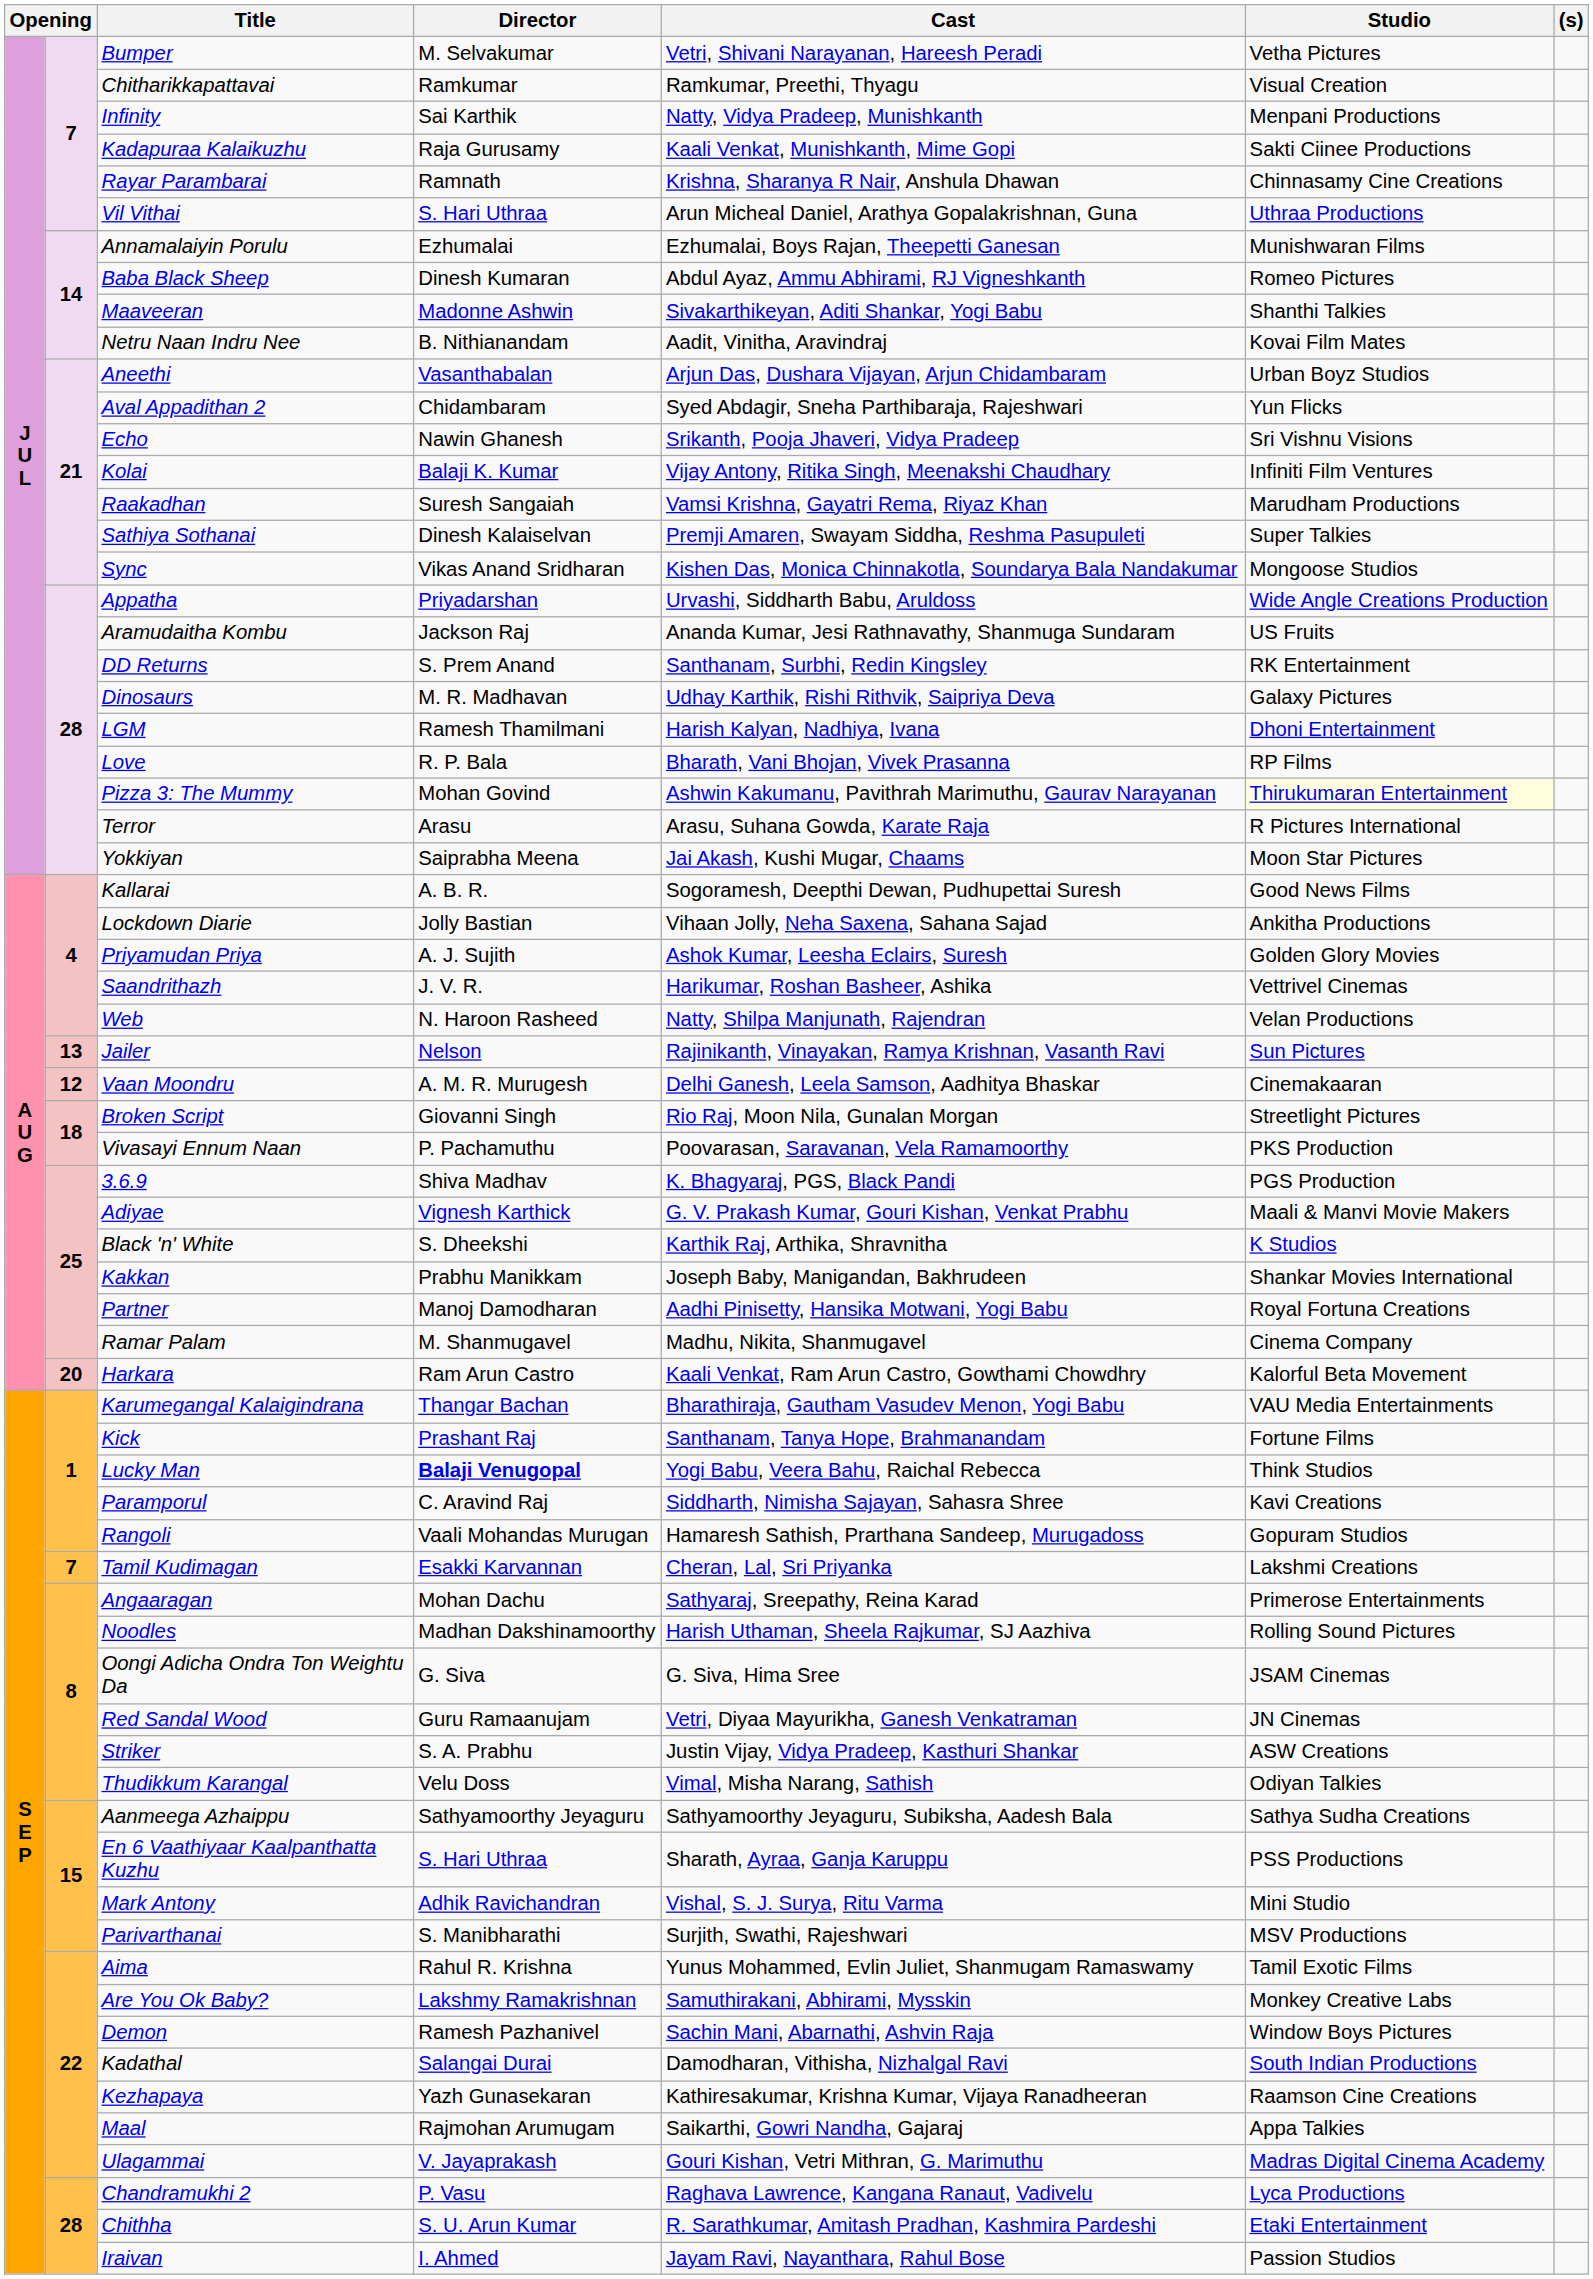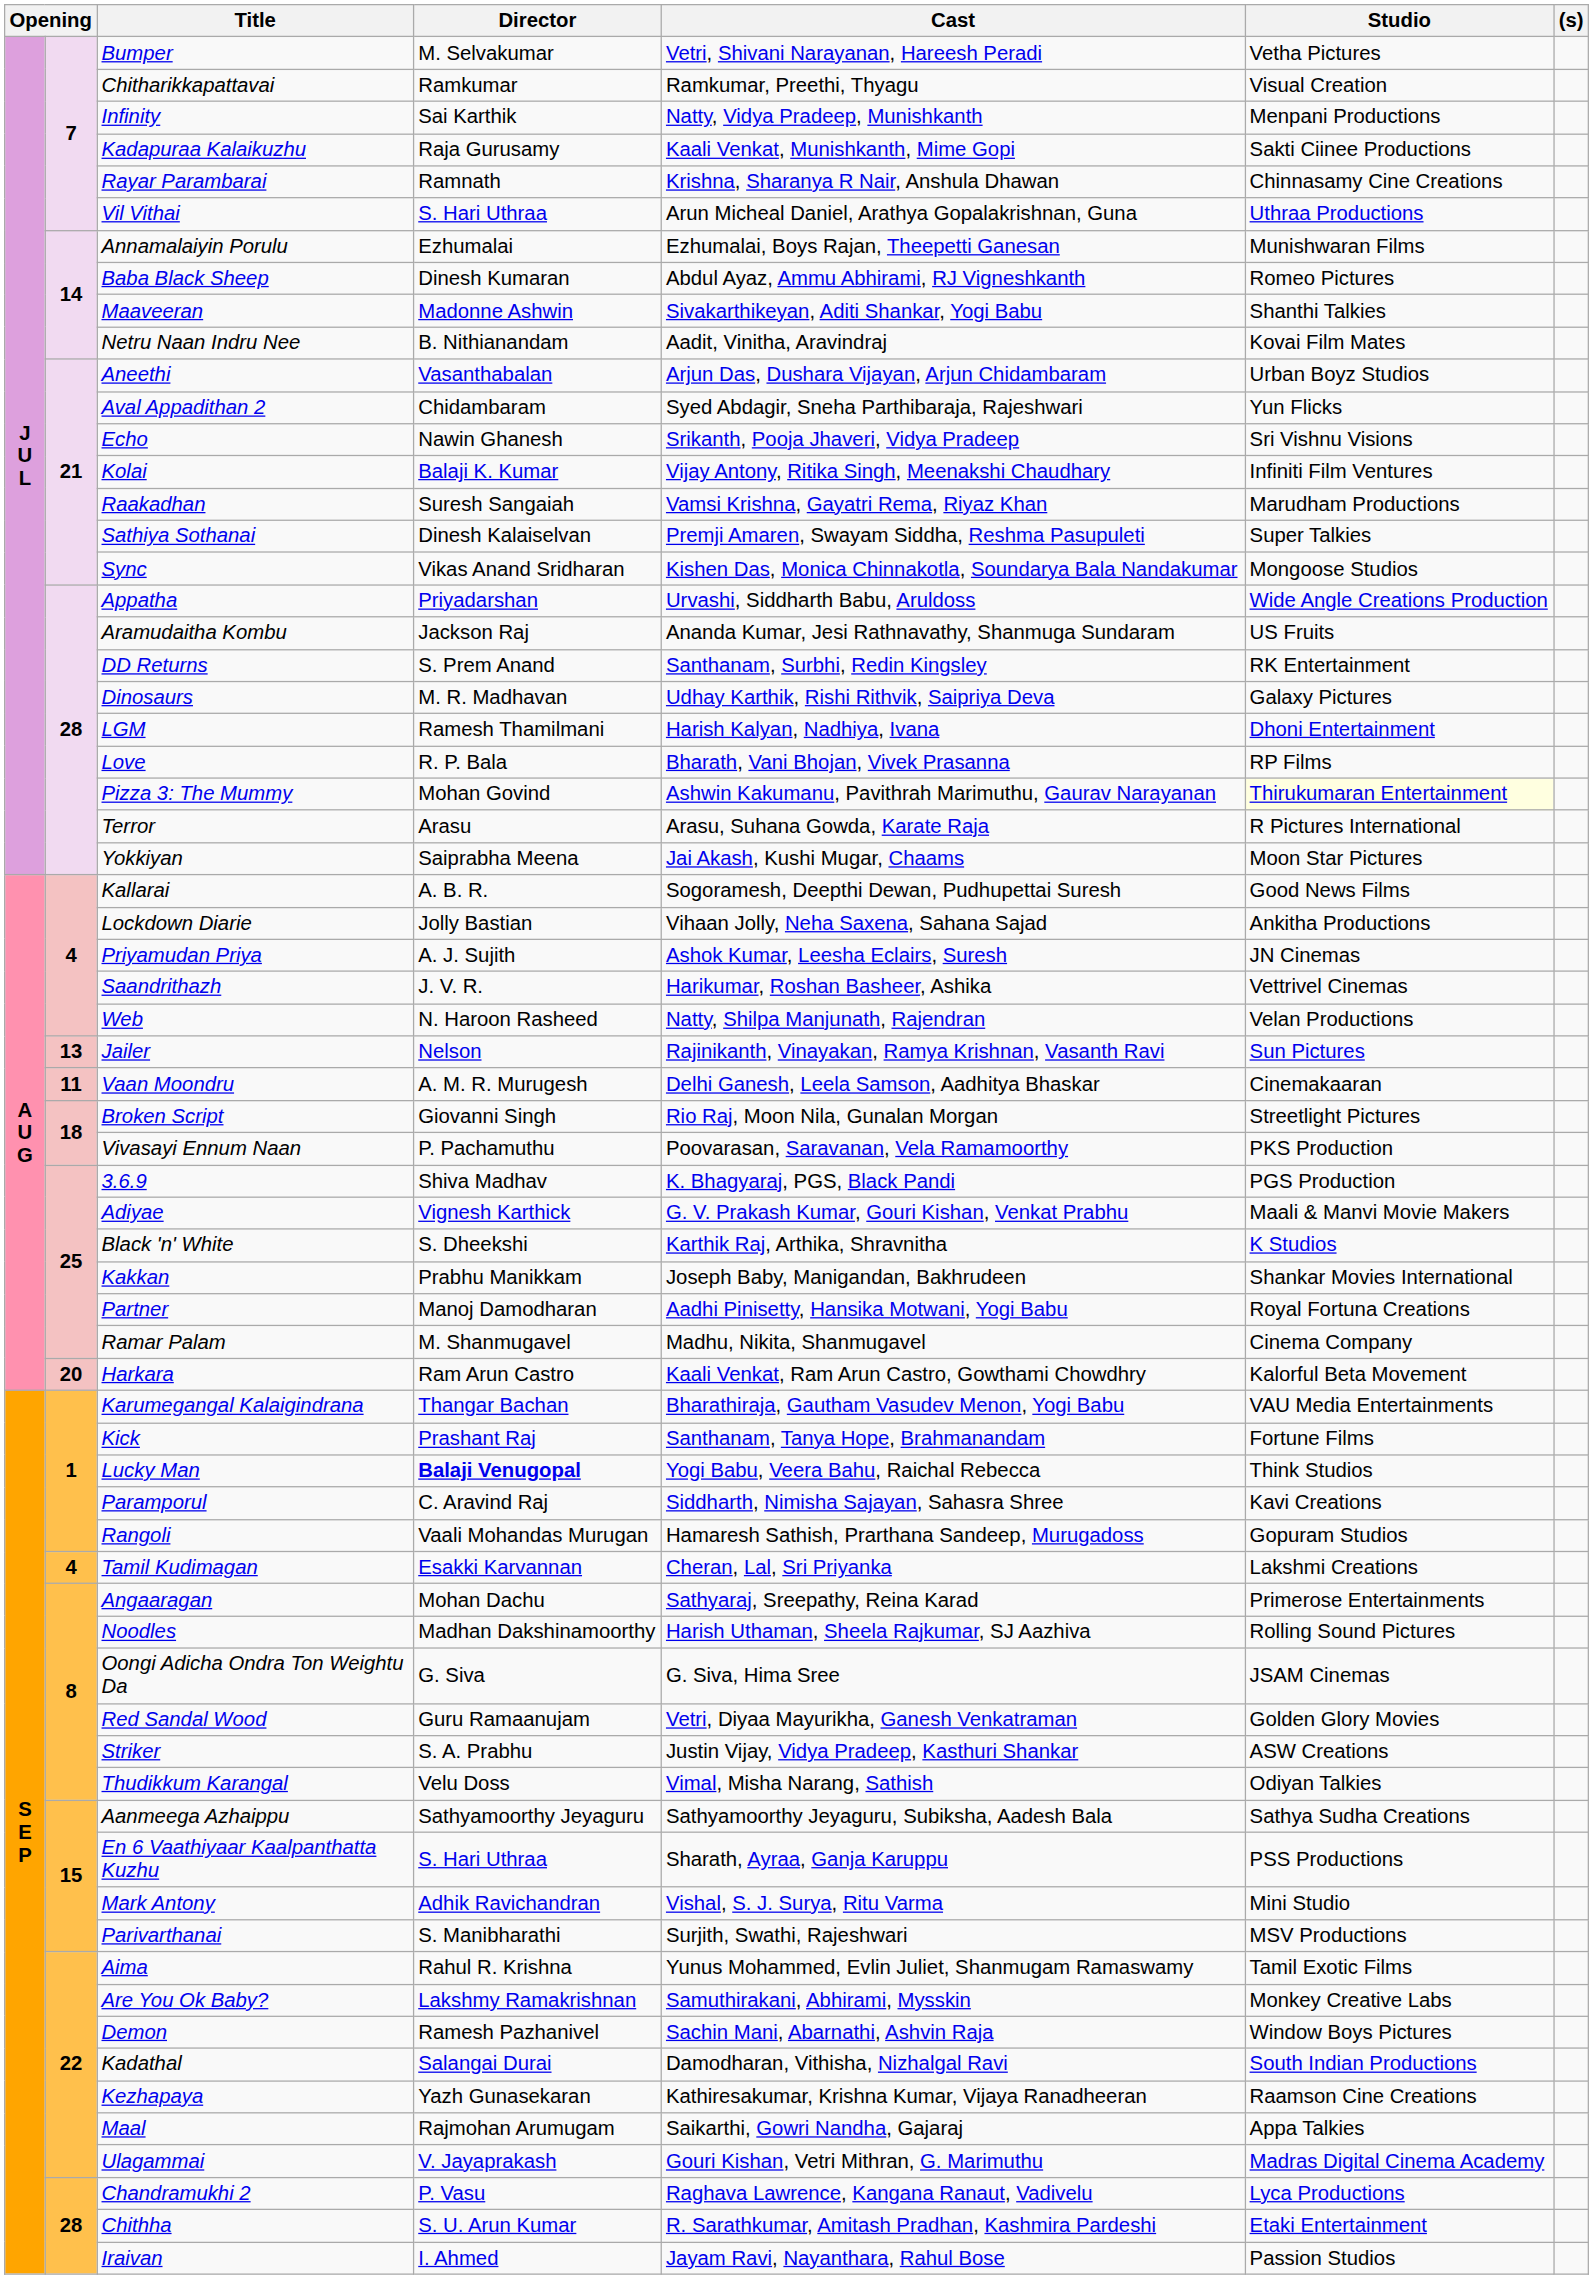(1344, 955) Golden Glory Movies -> (1305, 955) JN Cinemas
(71, 1084) 12 -> (71, 1084) 11
(71, 1567) 7 -> (71, 1567) 4
(1305, 1719) JN Cinemas -> (1344, 1719) Golden Glory Movies
